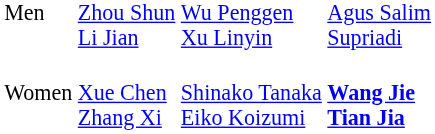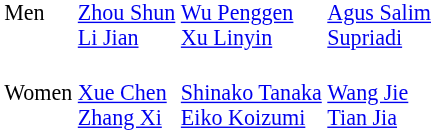(371, 105) bold -> (368, 105) normal
